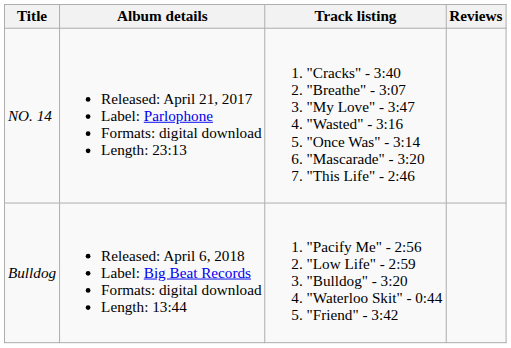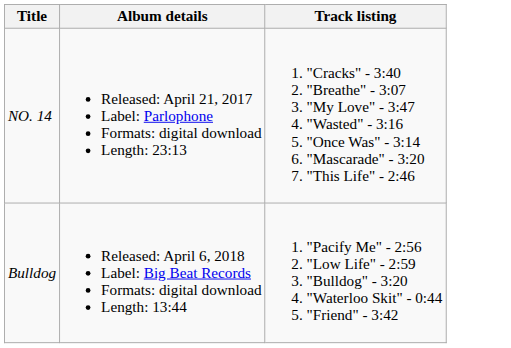- column: (476, 16)
